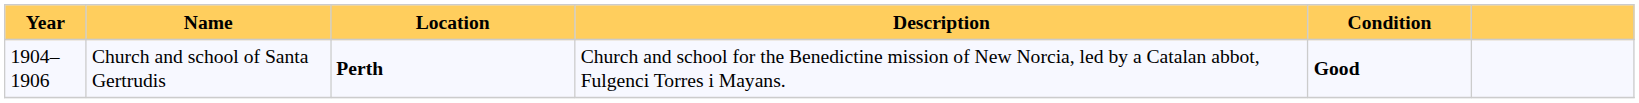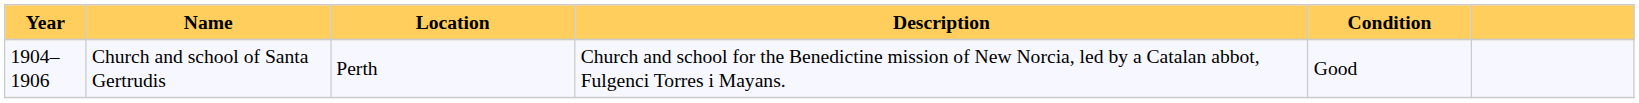(360, 68) bold -> (357, 68) normal
(1337, 68) bold -> (1336, 68) normal
